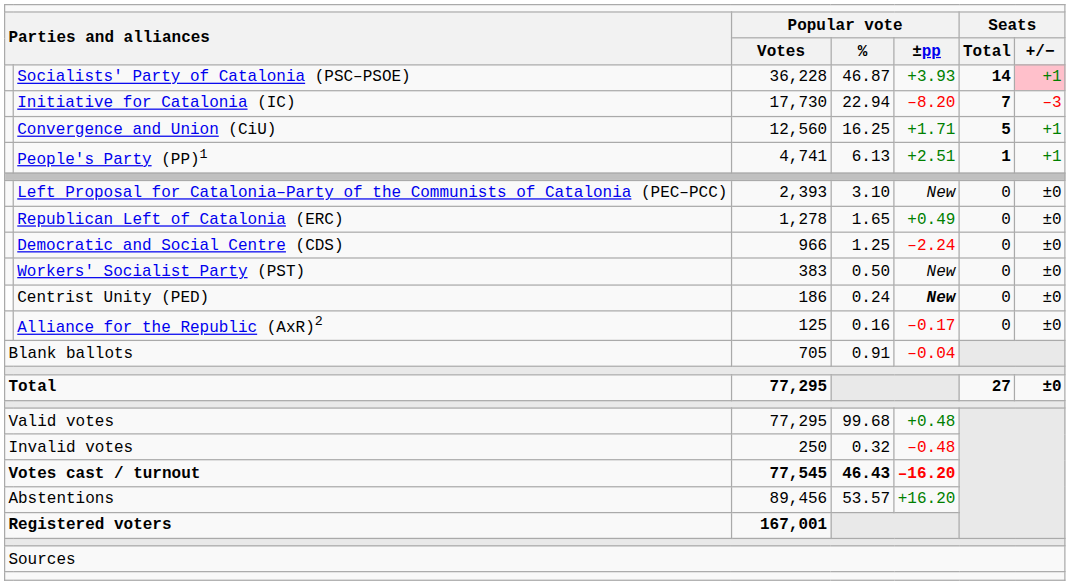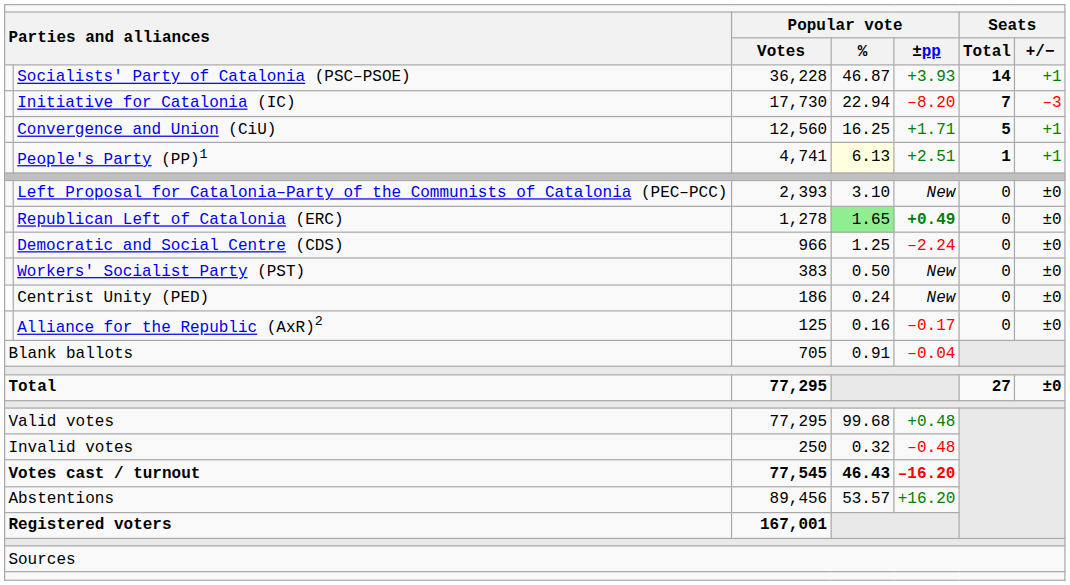(1052, 77) pink background -> (1052, 77) no background
(871, 158) no background -> (871, 158) lightyellow background
(871, 219) no background -> (871, 219) lightgreen background
(931, 219) normal -> (931, 219) bold
(941, 298) bold -> (941, 298) normal
